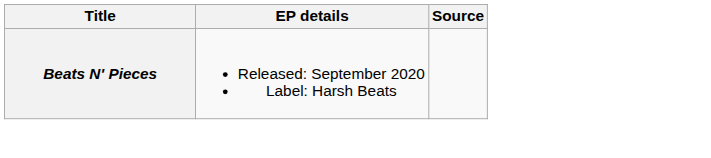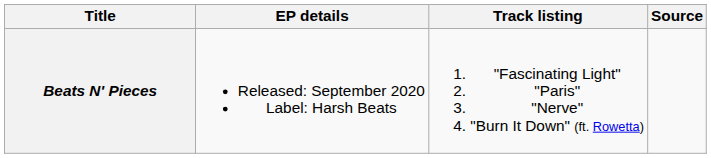+ column: (538, 16)
